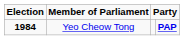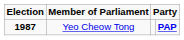(25, 27) 1984 -> (25, 27) 1987
